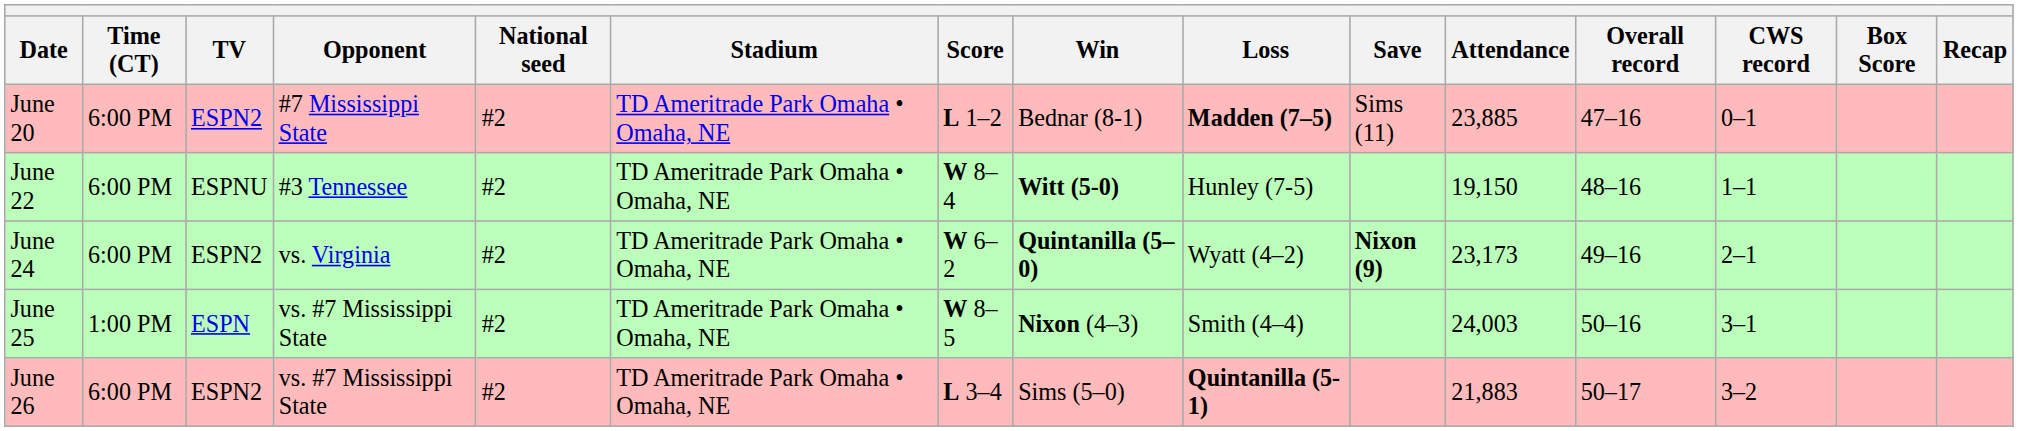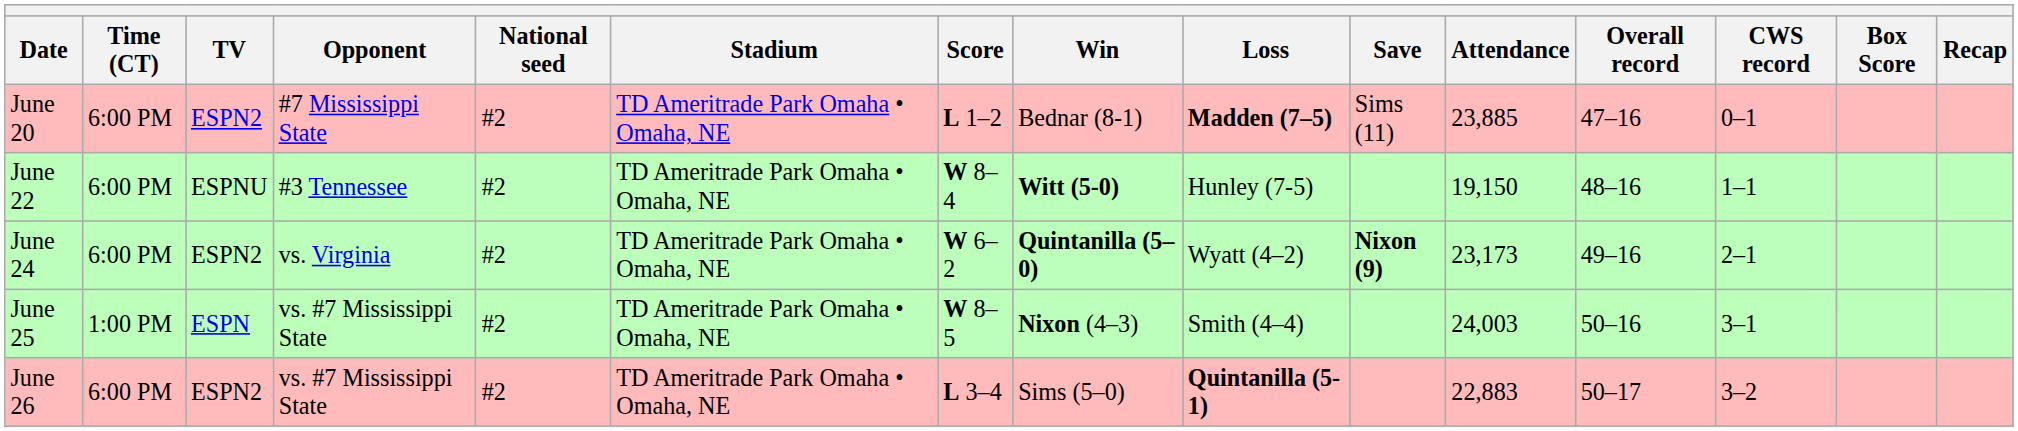(1485, 392) 21,883 -> (1485, 392) 22,883
